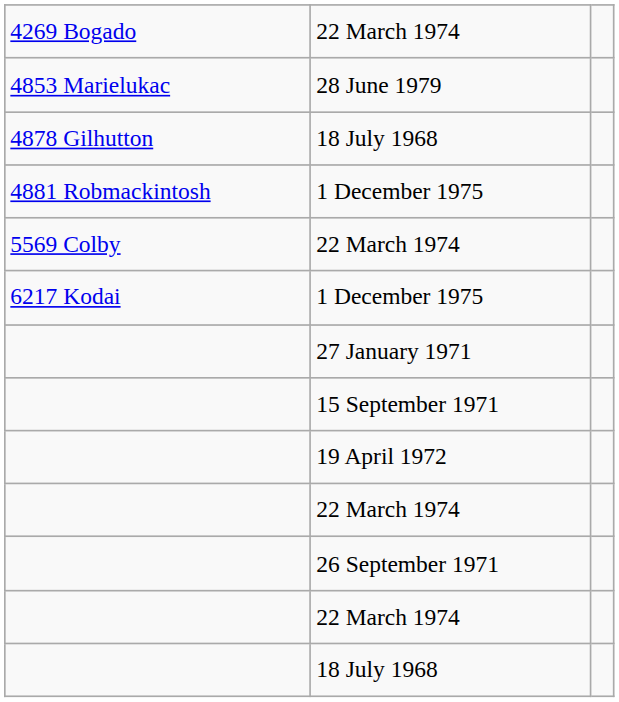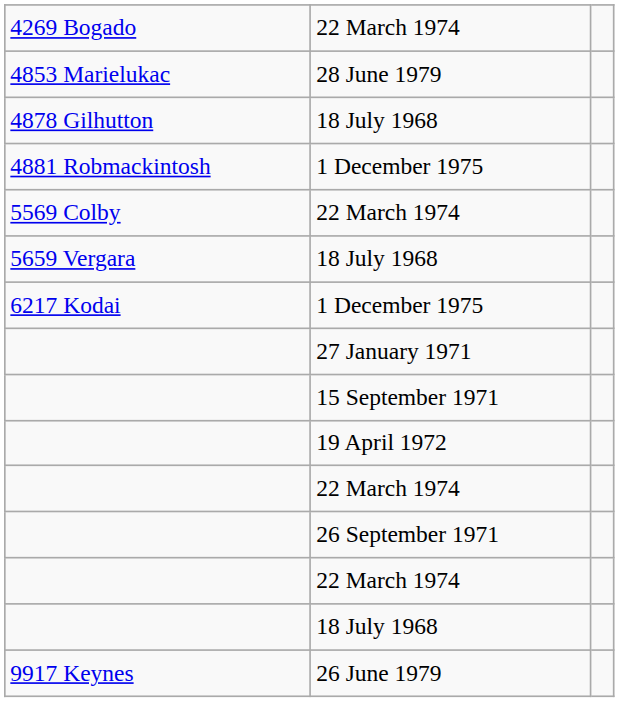+ row: (73, 258)
+ row: (72, 673)
